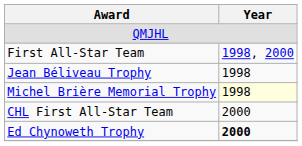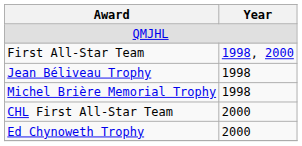(236, 92) lightyellow background -> (236, 92) no background
(236, 131) bold -> (236, 131) normal
